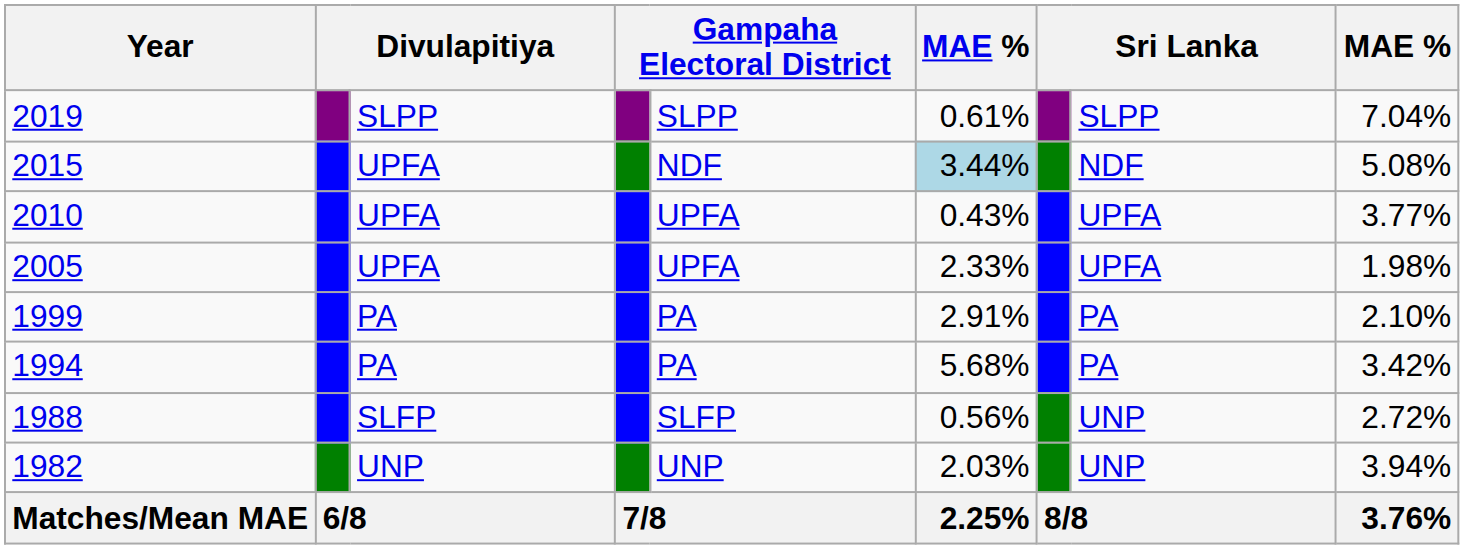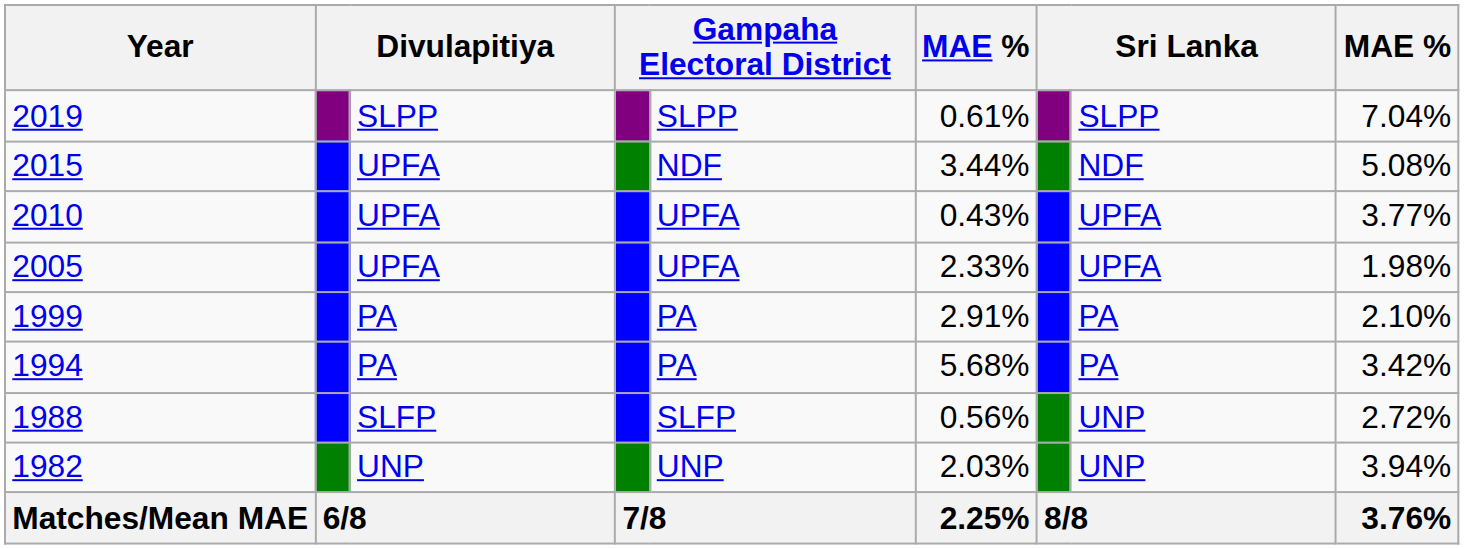(985, 165) lightblue background -> (985, 165) no background
